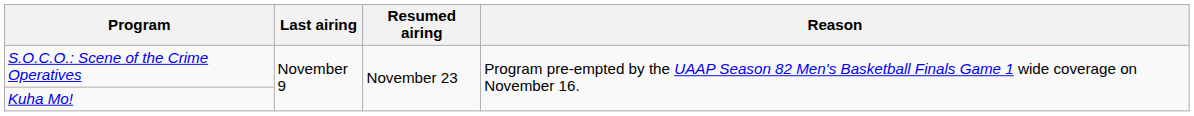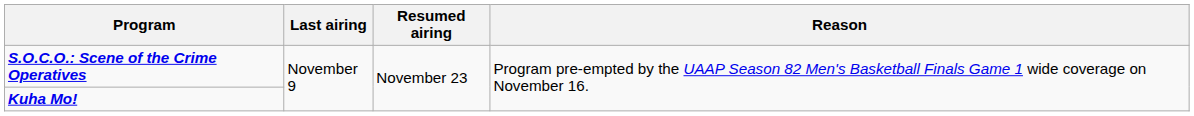(108, 66) normal -> (112, 66) bold
(41, 98) normal -> (43, 98) bold
